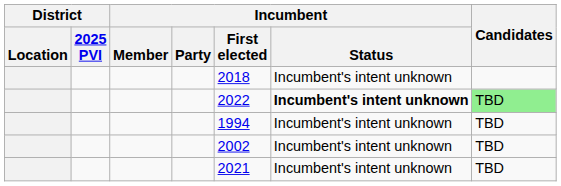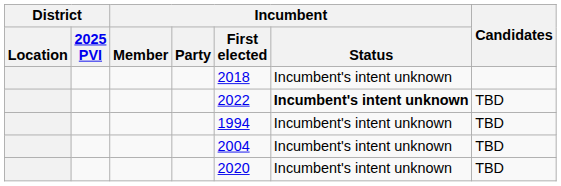(490, 100) lightgreen background -> (490, 100) no background
(234, 146) 2002 -> (234, 146) 2004
(234, 169) 2021 -> (234, 169) 2020
